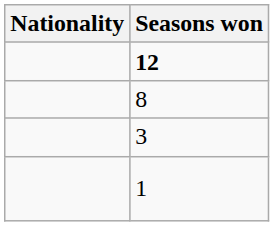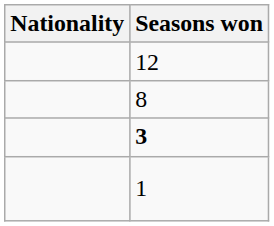(147, 61) bold -> (147, 61) normal
(141, 136) normal -> (141, 136) bold
